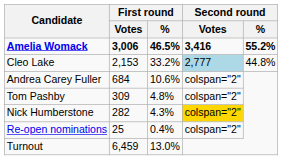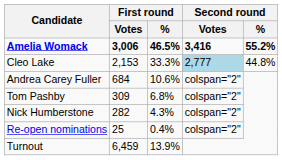(165, 63) 33.2% -> (165, 63) 33.3%
(162, 96) 4.8% -> (162, 96) 6.8%
(213, 113) gold background -> (213, 113) no background
(165, 146) 13.0% -> (165, 146) 13.9%
